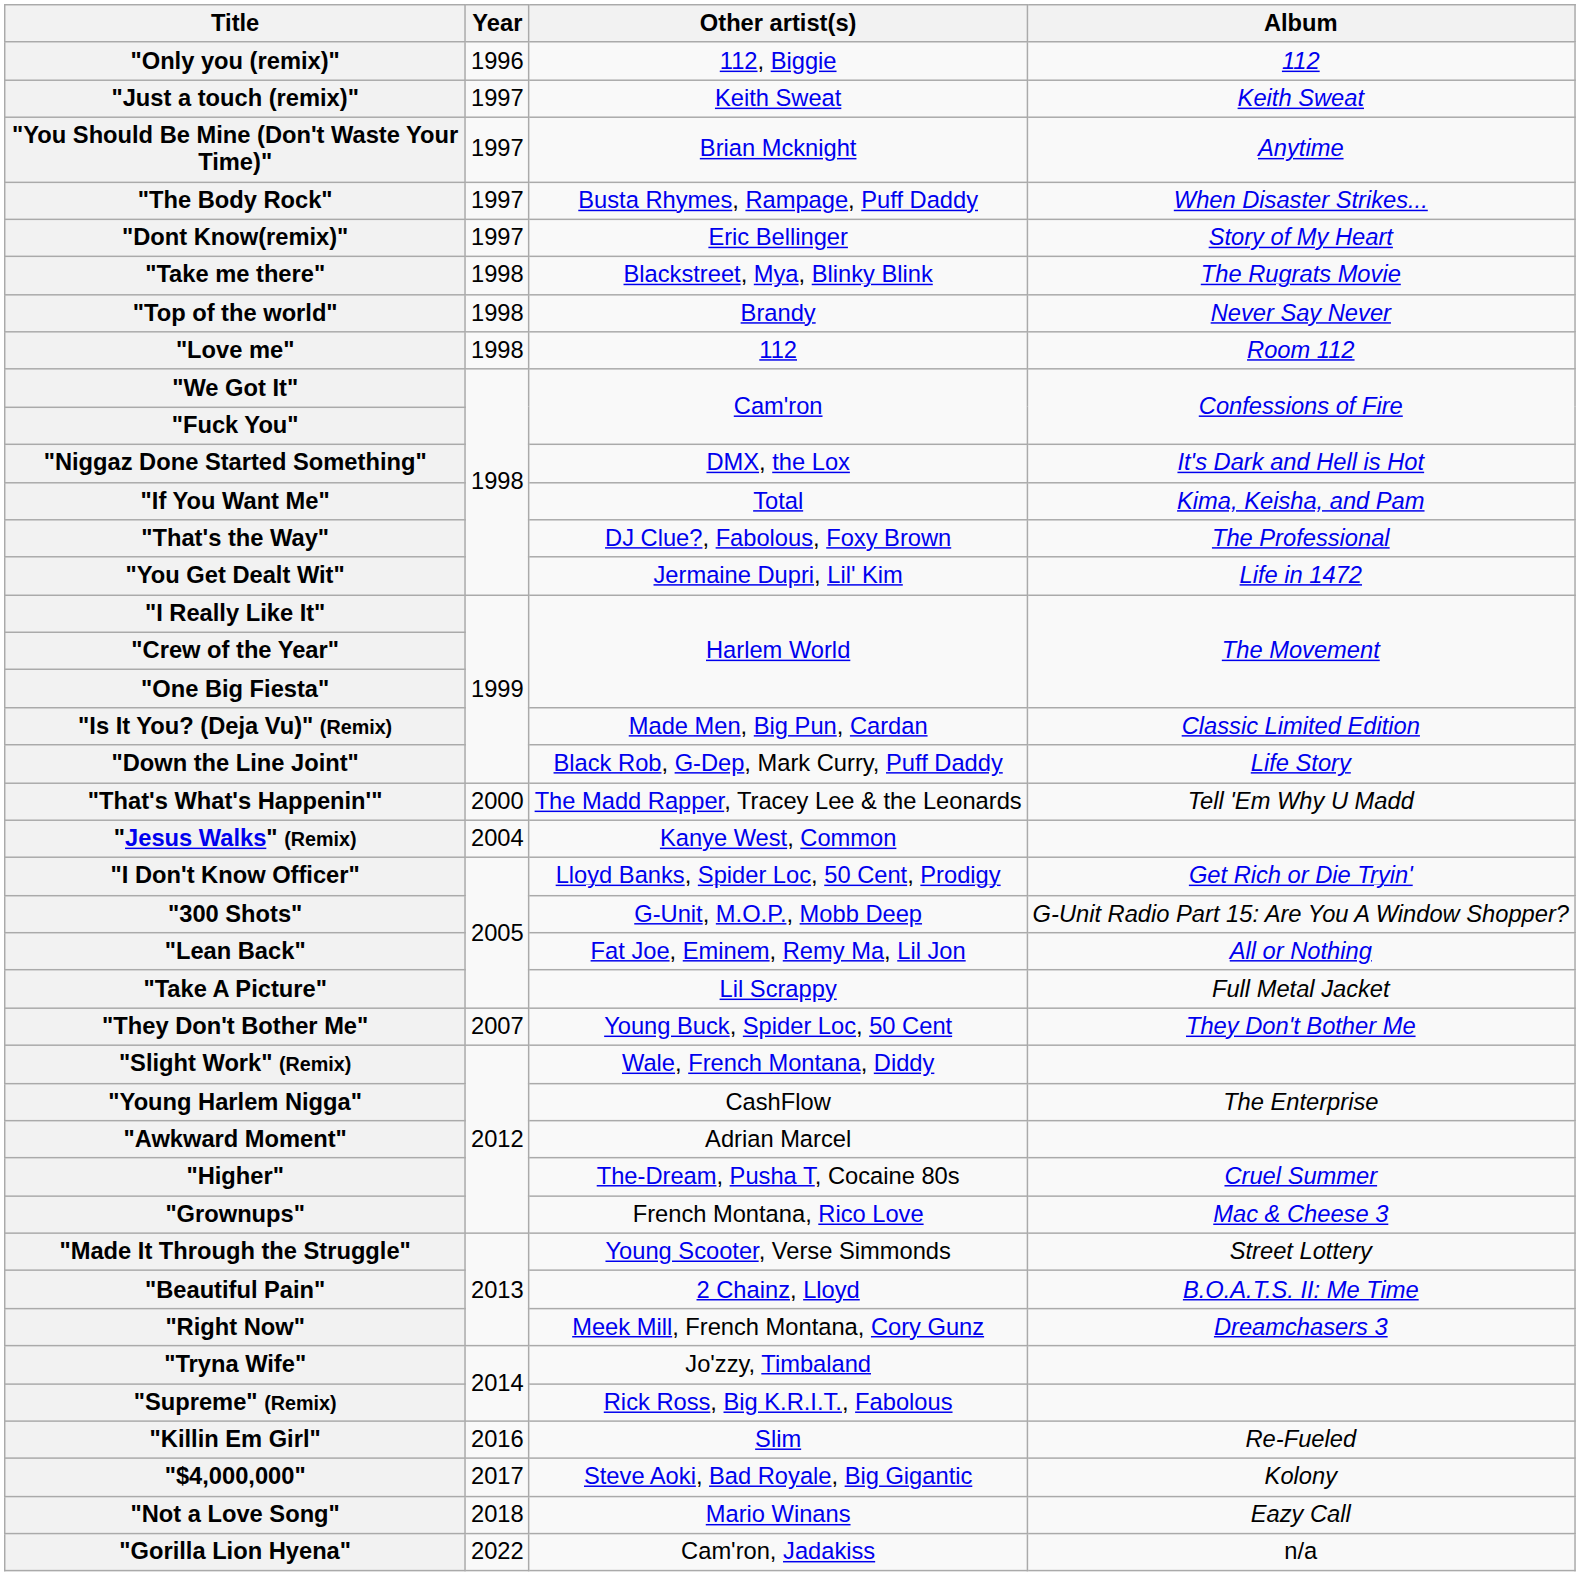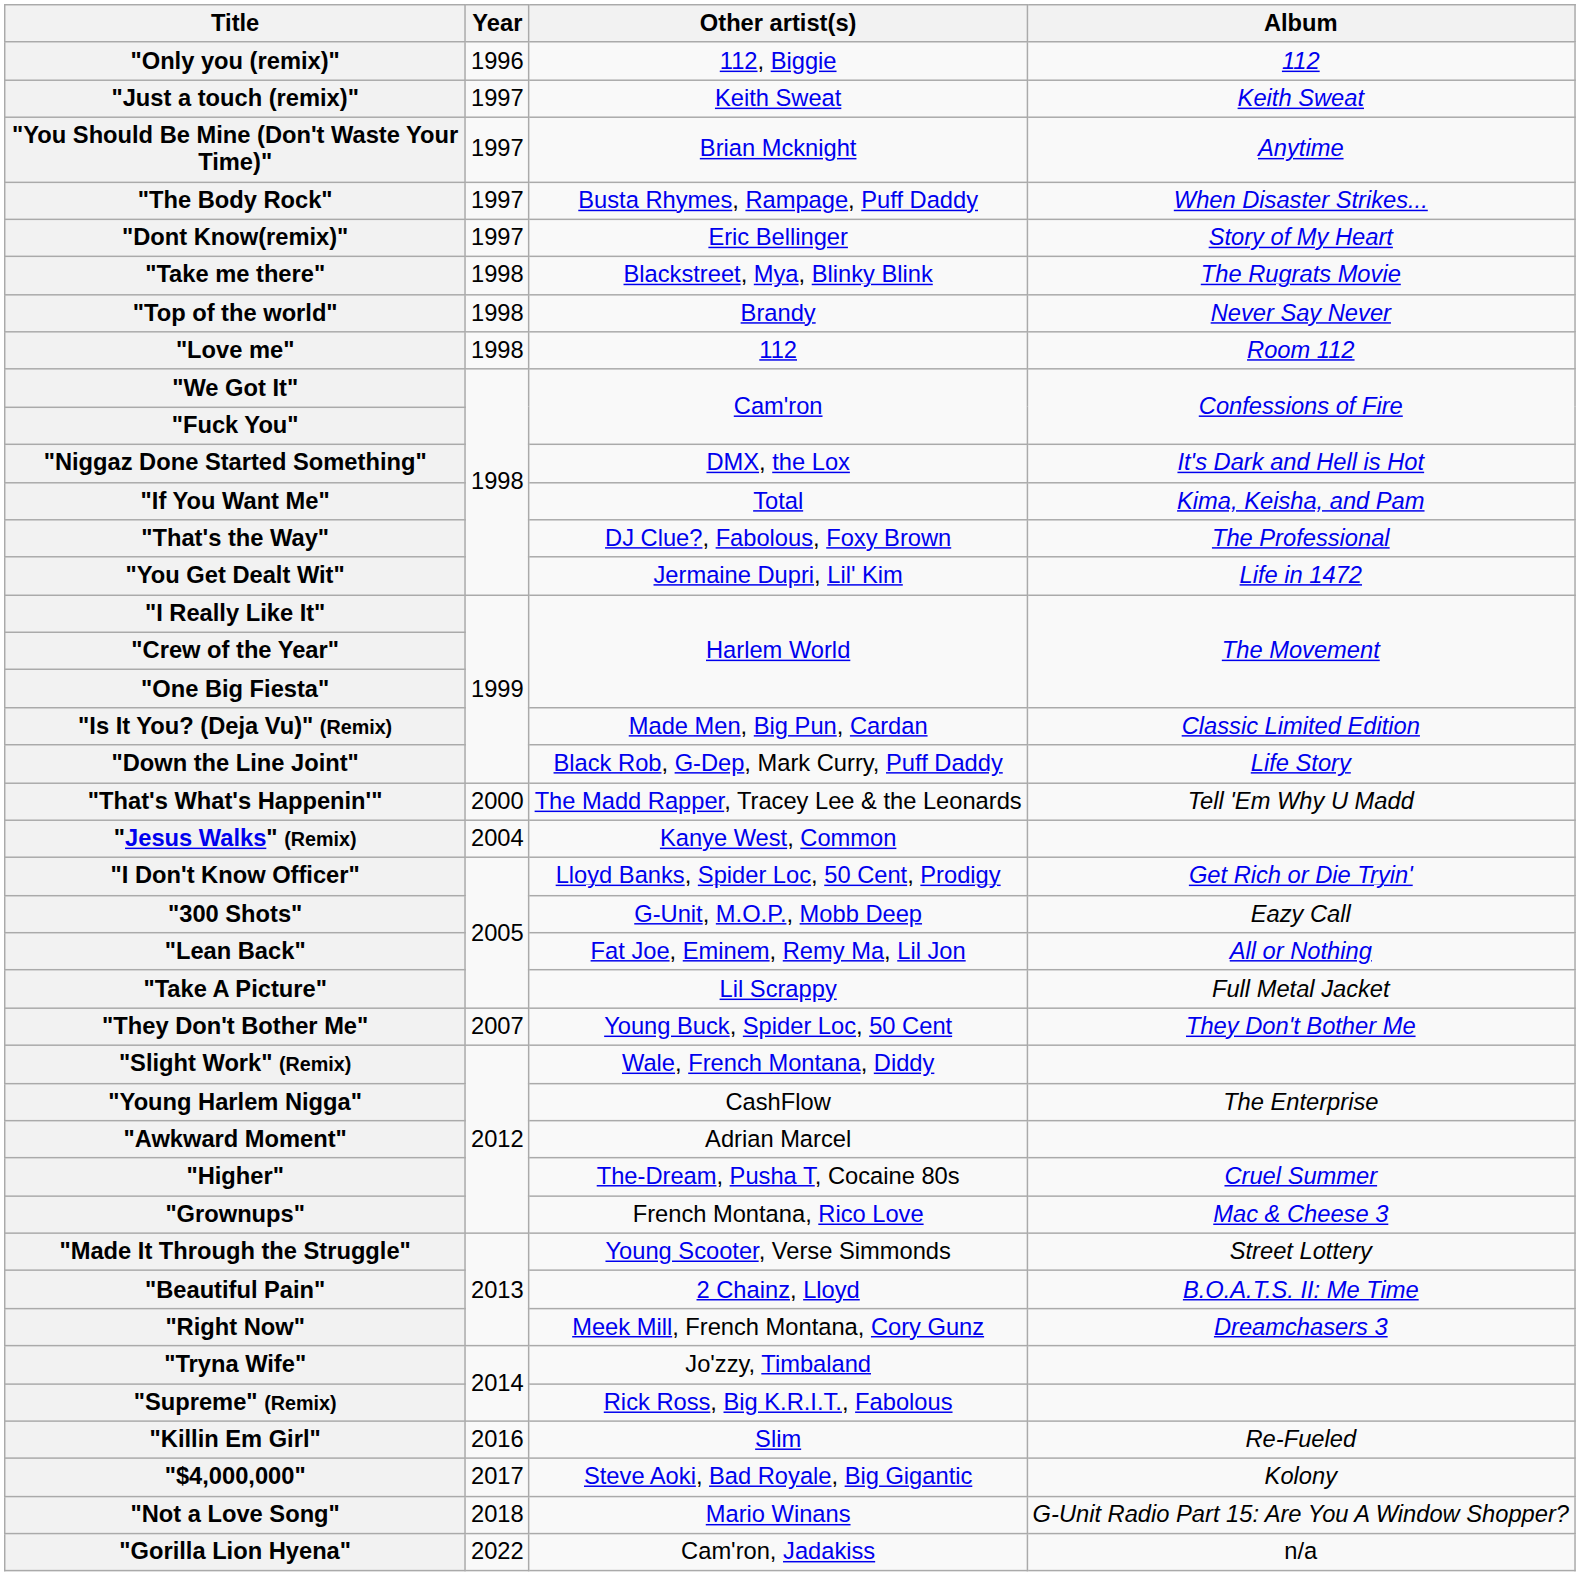(1301, 913) G-Unit Radio Part 15: Are You A Window Shopper? -> (1301, 913) Eazy Call
(1301, 1514) Eazy Call -> (1301, 1514) G-Unit Radio Part 15: Are You A Window Shopper?
